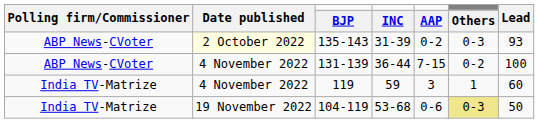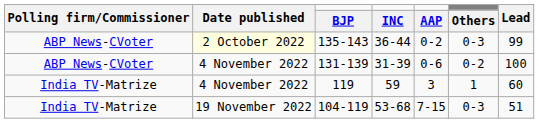(393, 43) 31-39 -> (393, 43) 36-44
(516, 43) 93 -> (516, 43) 99
(393, 64) 36-44 -> (393, 64) 31-39
(431, 64) 7-15 -> (431, 64) 0-6
(431, 107) 0-6 -> (431, 107) 7-15
(474, 107) khaki background -> (474, 107) no background
(516, 107) 50 -> (516, 107) 51
